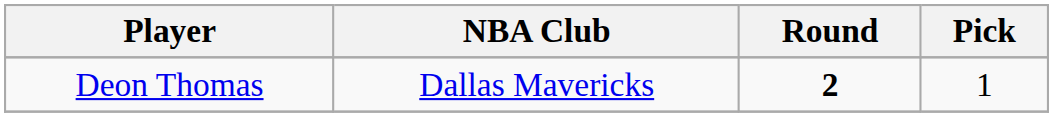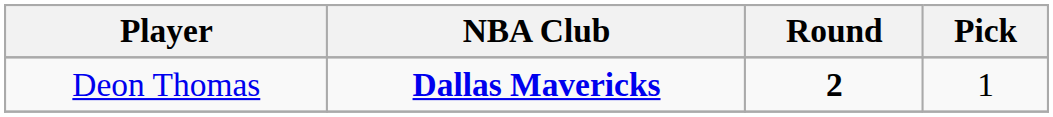(537, 84) normal -> (537, 84) bold
